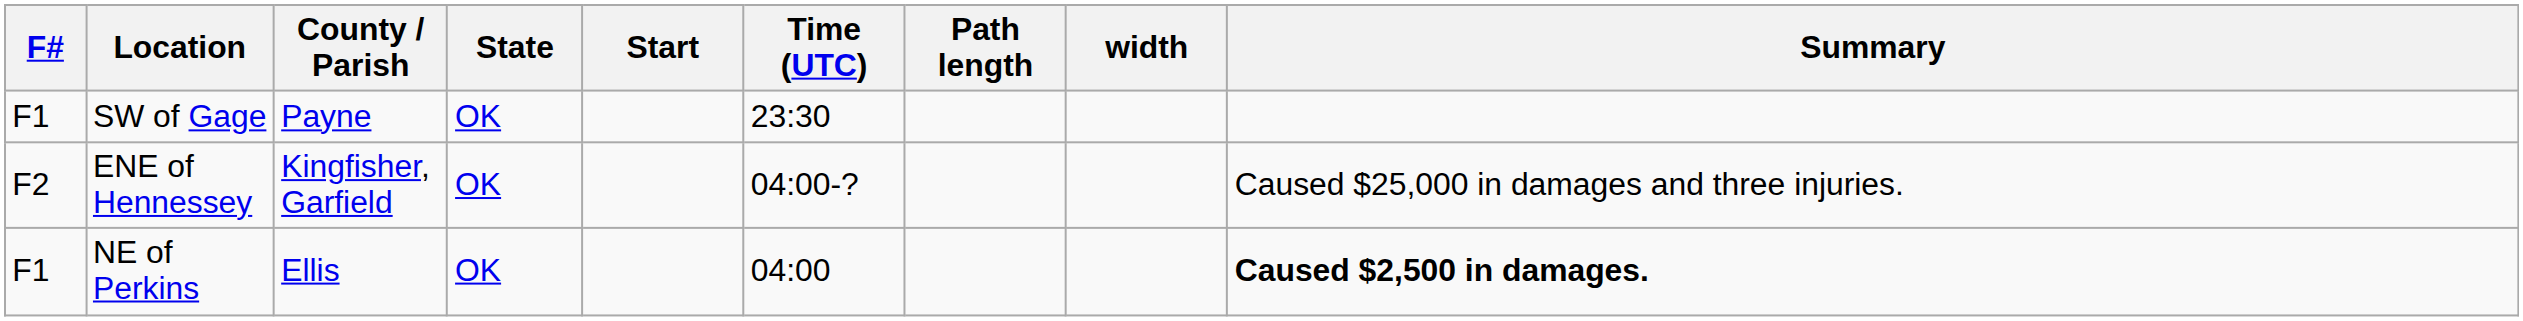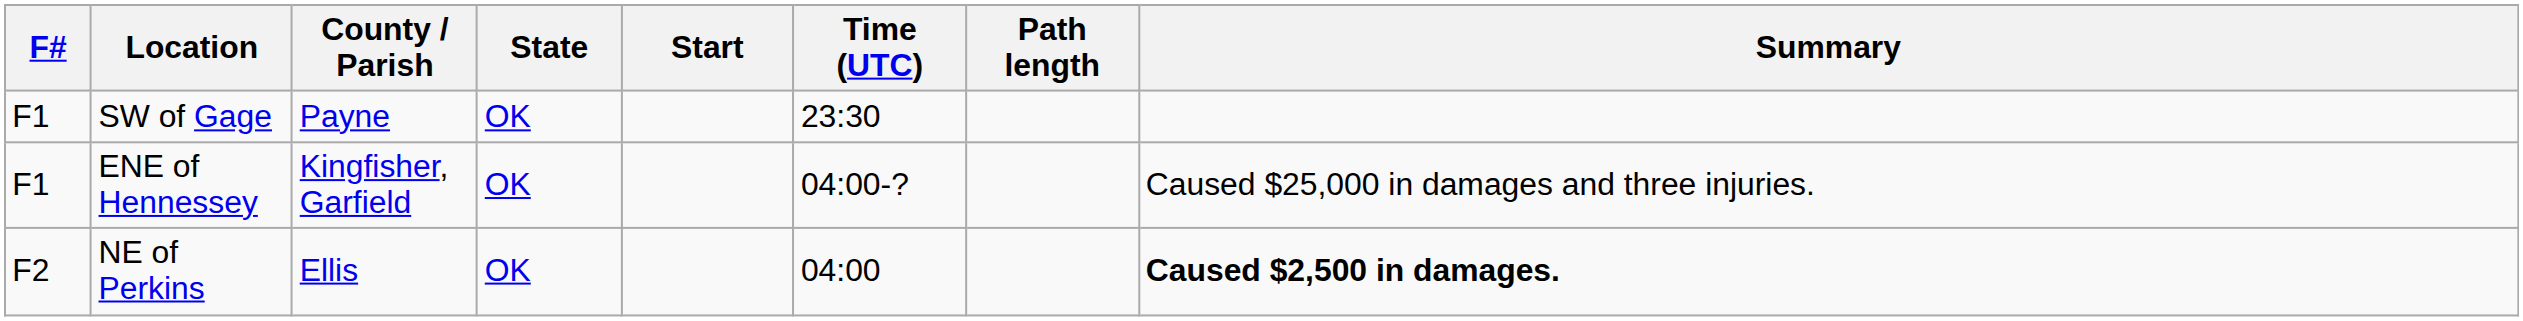- column: (1147, 47)
(31, 184) F2 -> (31, 184) F1
(31, 270) F1 -> (31, 270) F2
